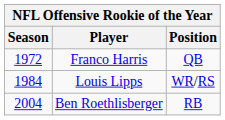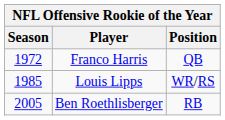(28, 81) 1984 -> (28, 81) 1985
(28, 103) 2004 -> (28, 103) 2005
